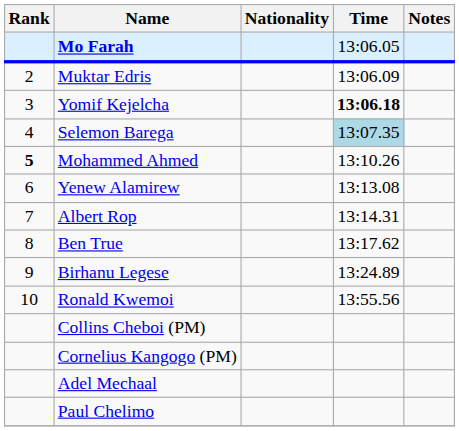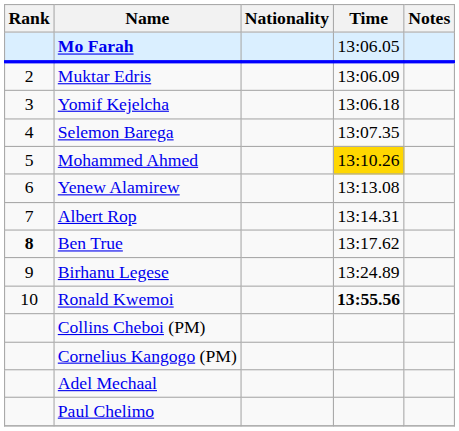(369, 104) bold -> (369, 104) normal
(369, 132) lightblue background -> (369, 132) no background
(29, 160) bold -> (29, 160) normal
(369, 160) no background -> (369, 160) gold background
(29, 243) normal -> (29, 243) bold
(369, 299) normal -> (369, 299) bold
